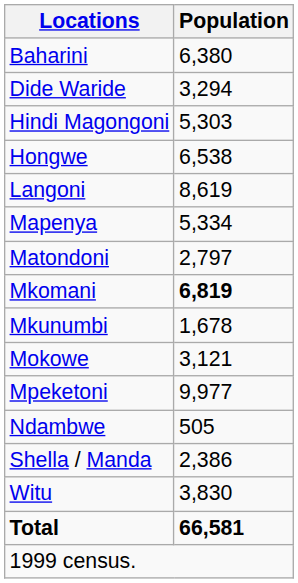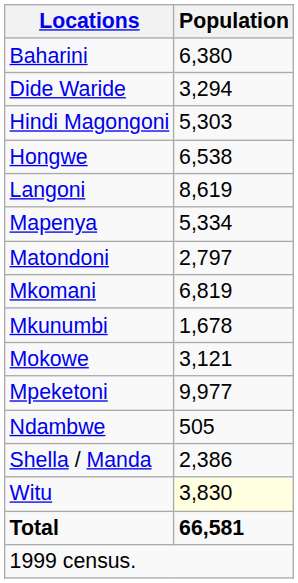(206, 291) bold -> (206, 291) normal
(206, 493) no background -> (206, 493) lightyellow background
